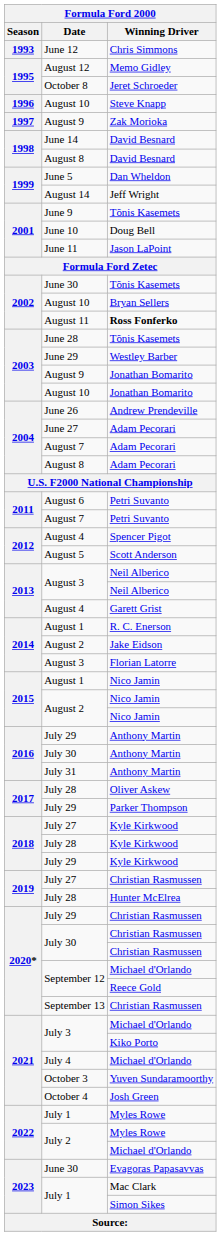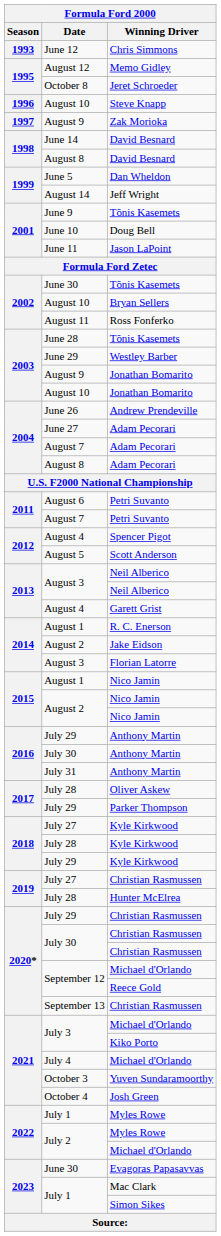(144, 320) bold -> (142, 320) normal
